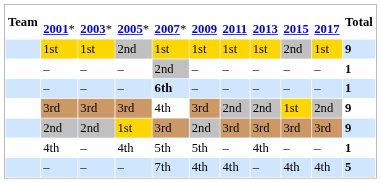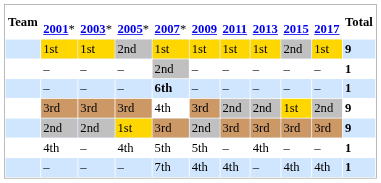(348, 167) 5 -> (348, 167) 1
